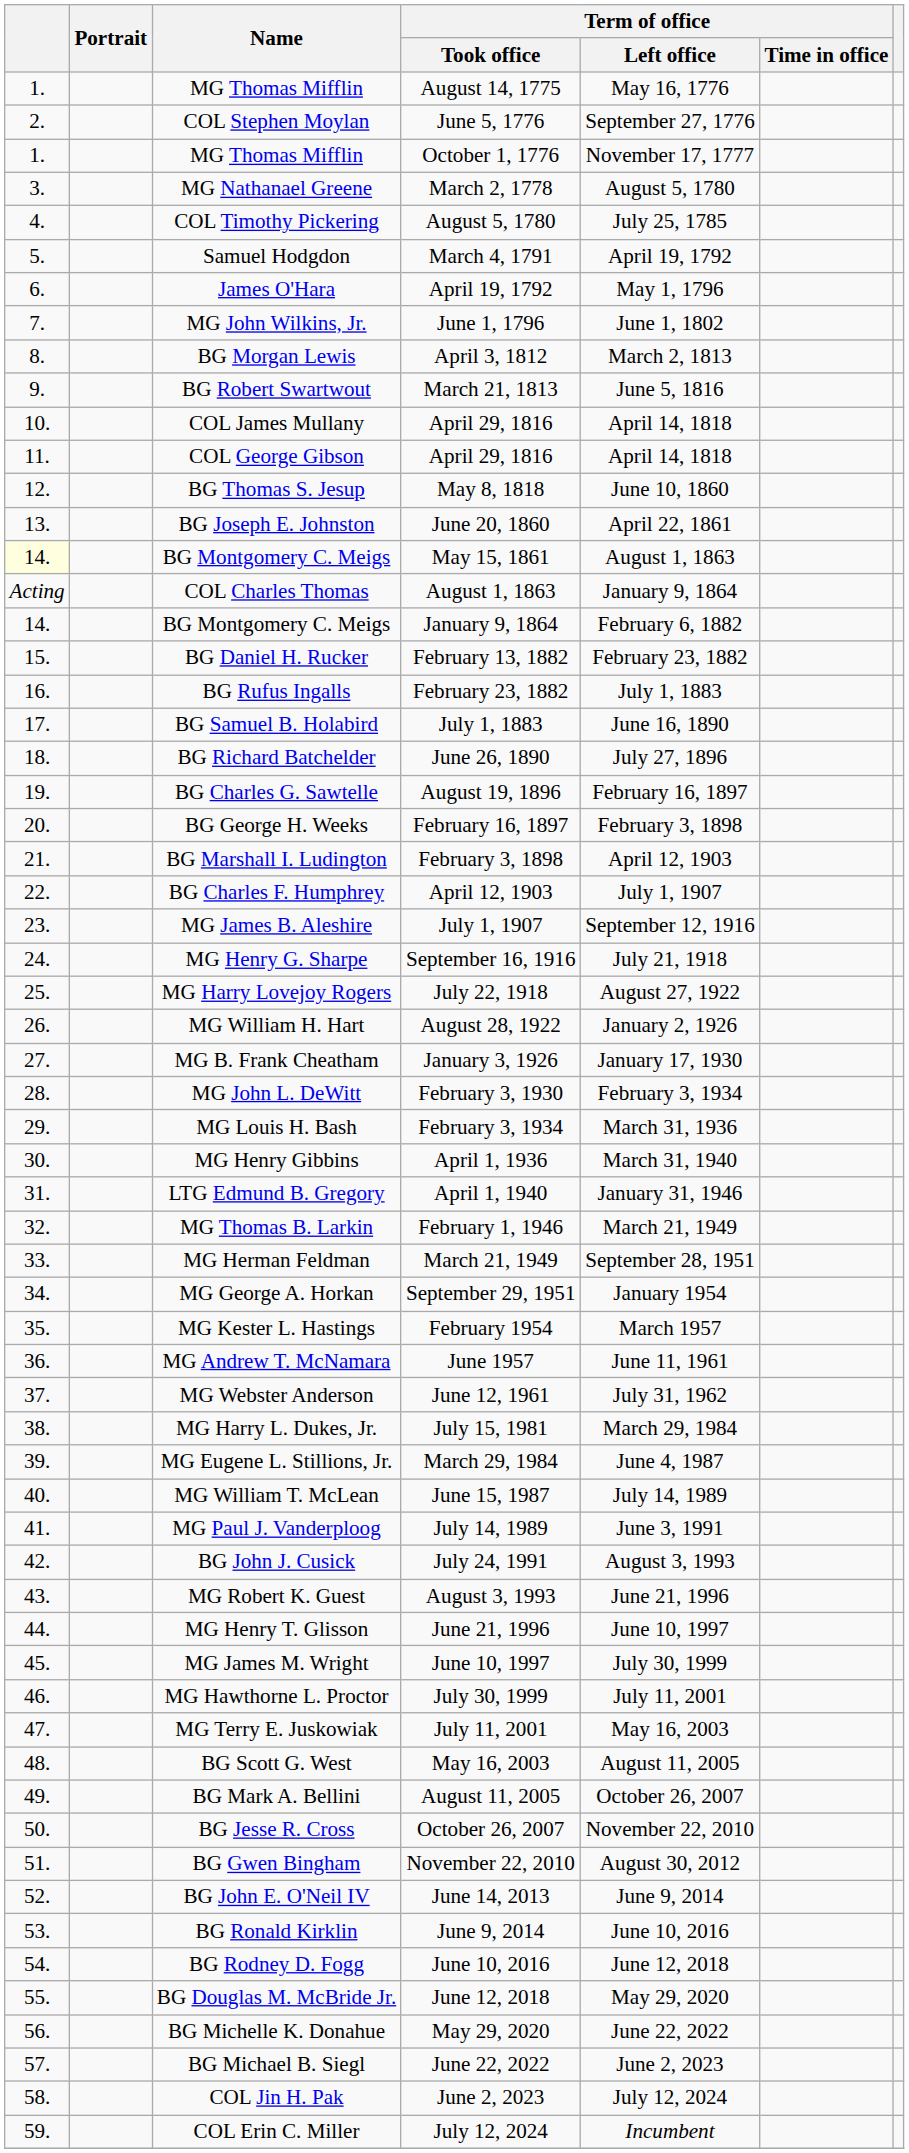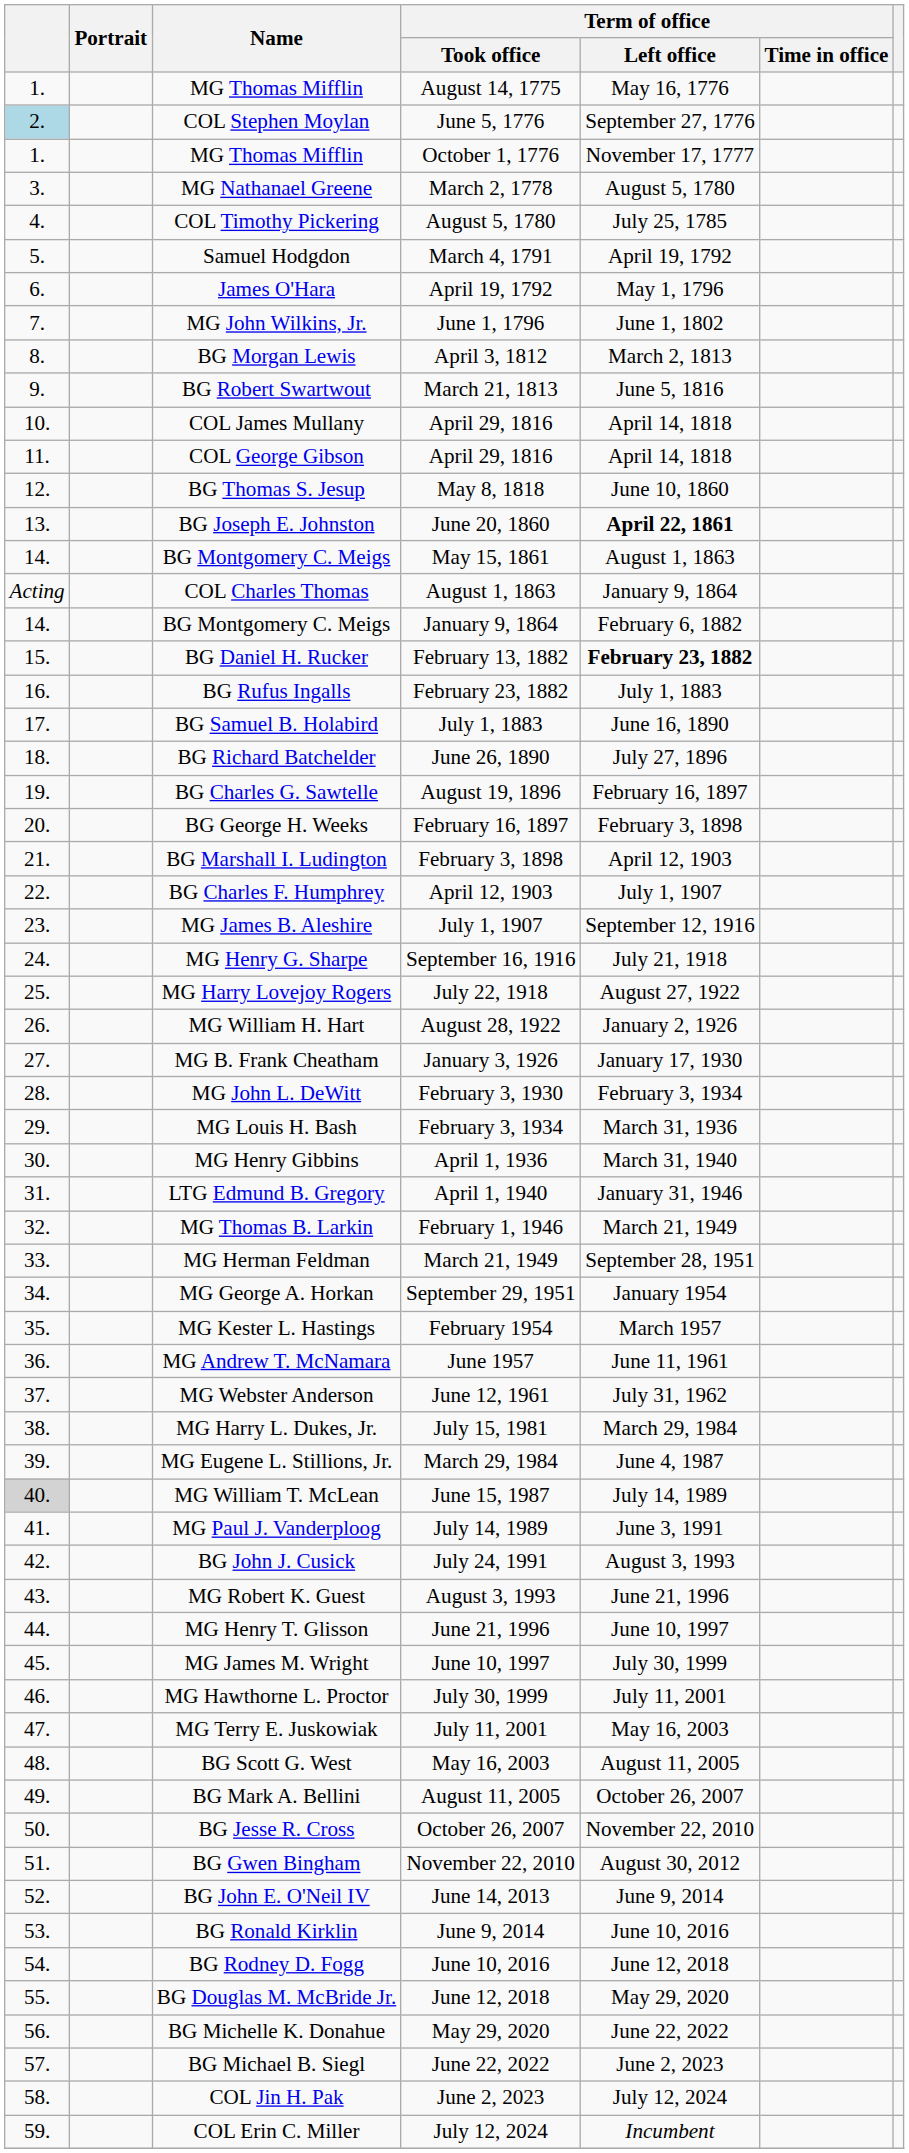(37, 121) no background -> (37, 121) lightblue background
(670, 523) normal -> (670, 523) bold
(37, 557) lightyellow background -> (37, 557) no background
(670, 657) normal -> (670, 657) bold
(37, 1495) no background -> (37, 1495) lightgrey background
